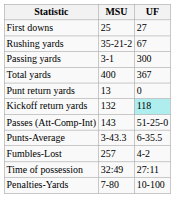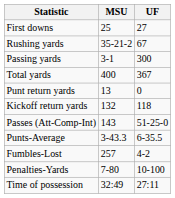(144, 106) paleturquoise background -> (144, 106) no background
rows swapped: (38, 185) <-> (45, 169)
